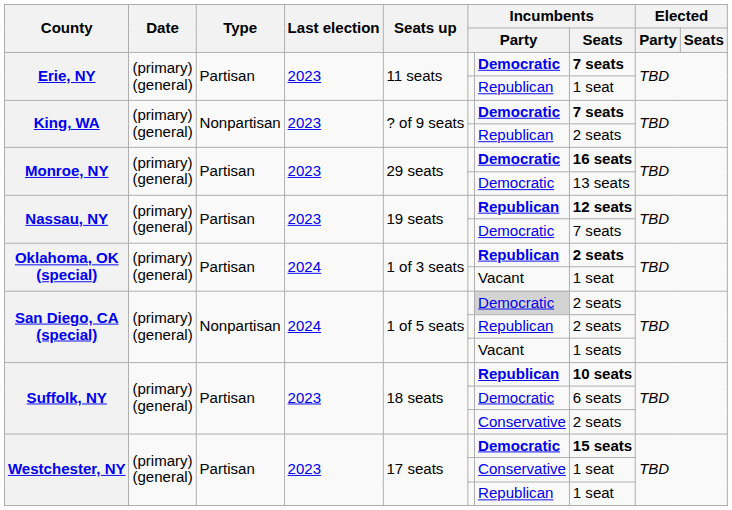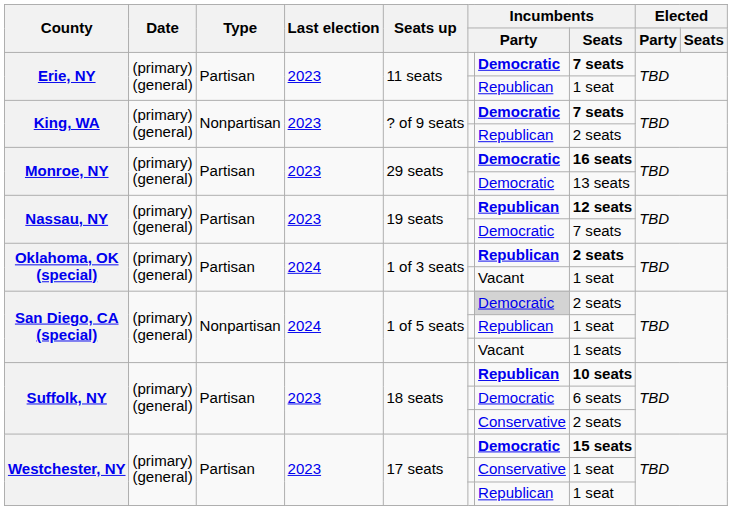(597, 326) 2 seats -> (593, 326) 1 seat
